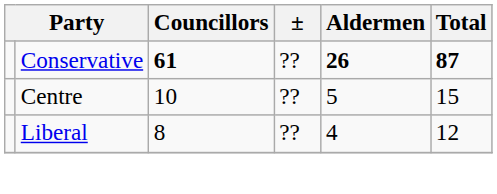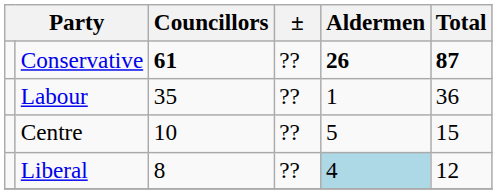+ row: (54, 96)
(332, 133) no background -> (332, 170) lightblue background
